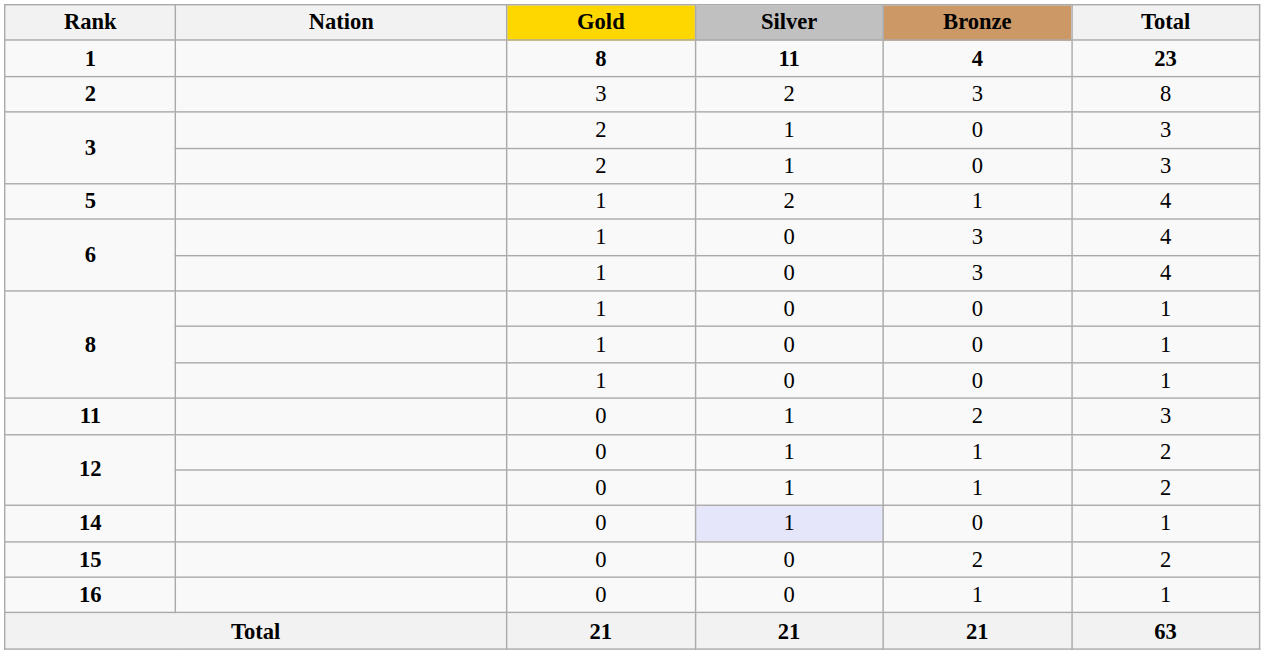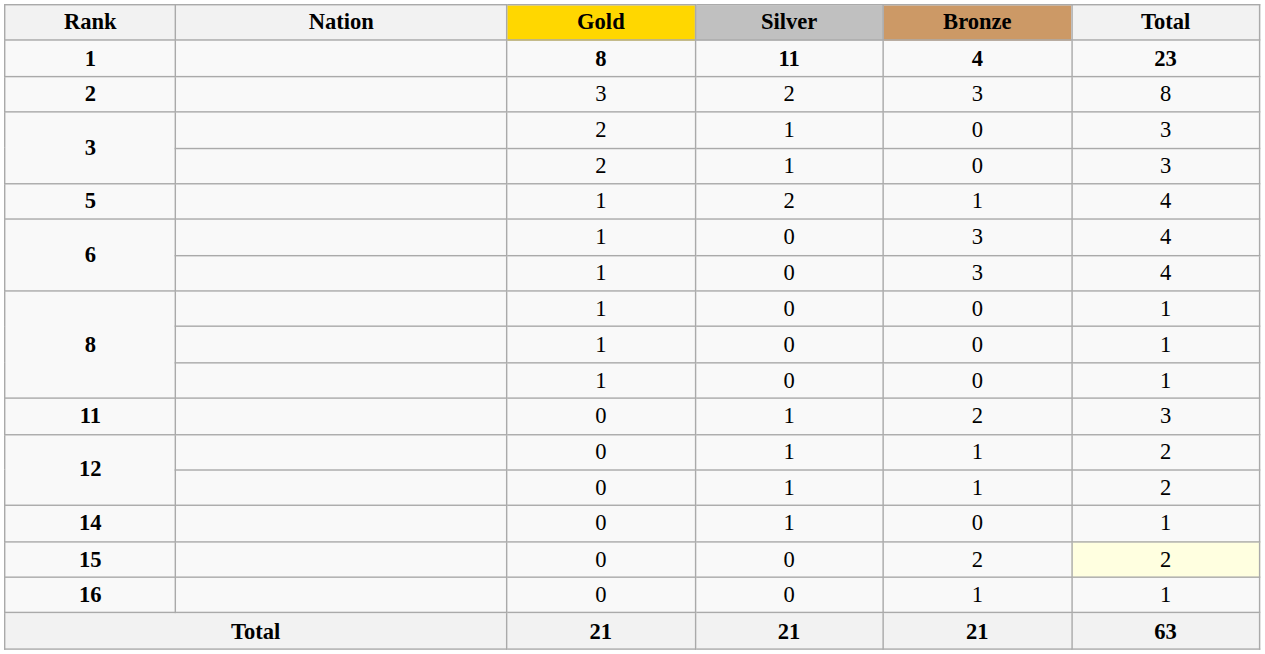(789, 523) lavender background -> (789, 523) no background
(1166, 559) no background -> (1166, 559) lightyellow background
